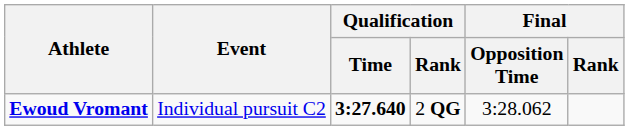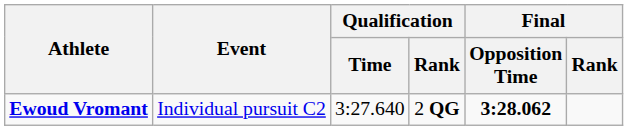(370, 109) bold -> (370, 109) normal
(517, 109) normal -> (516, 109) bold
